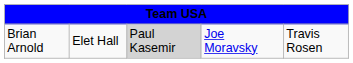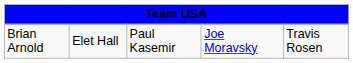(152, 41) lightgrey background -> (152, 41) no background
